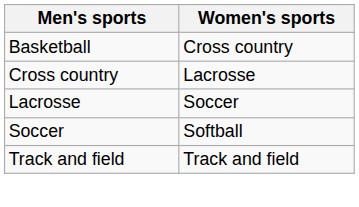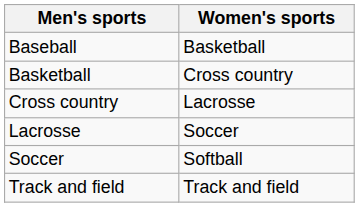+ row: (43, 46)
